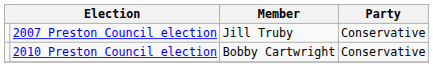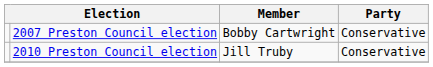(258, 33) Jill Truby -> (279, 33) Bobby Cartwright
(279, 52) Bobby Cartwright -> (258, 52) Jill Truby
